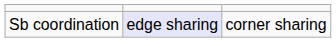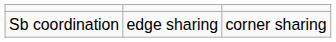(172, 24) lavender background -> (172, 24) no background
